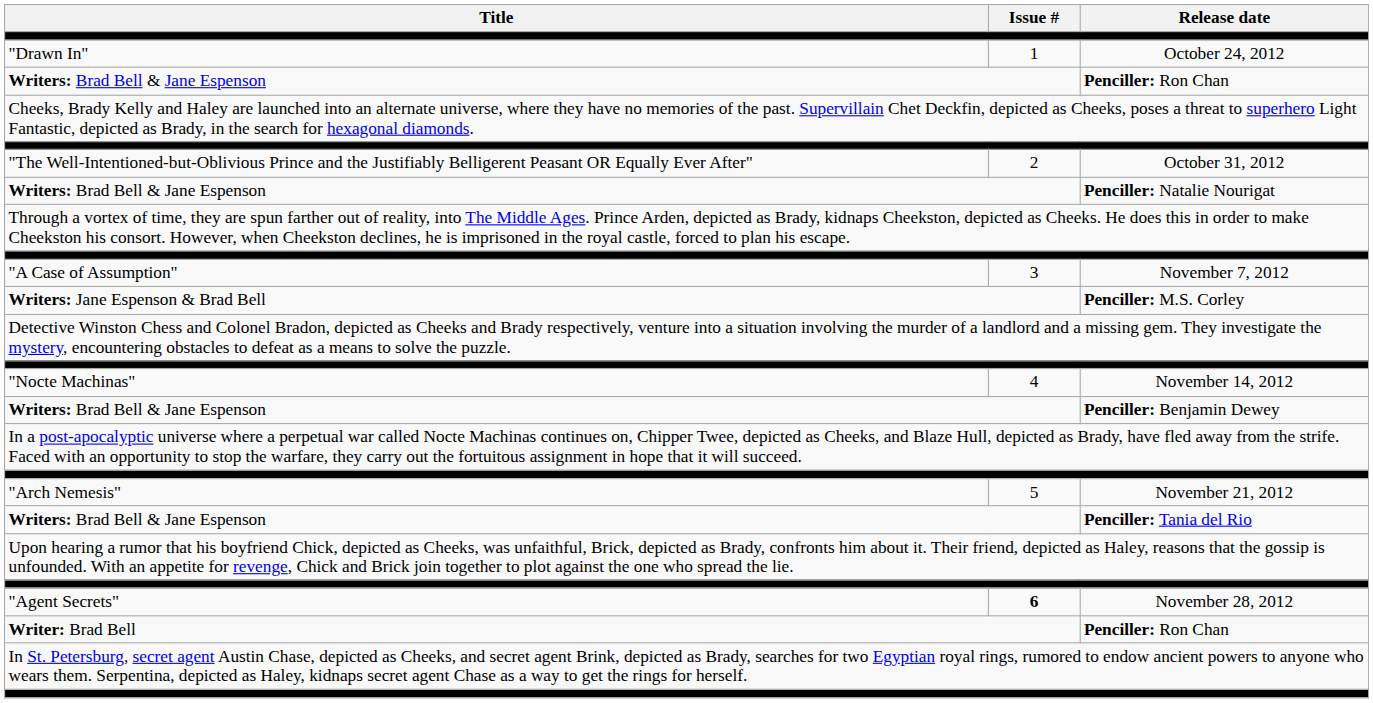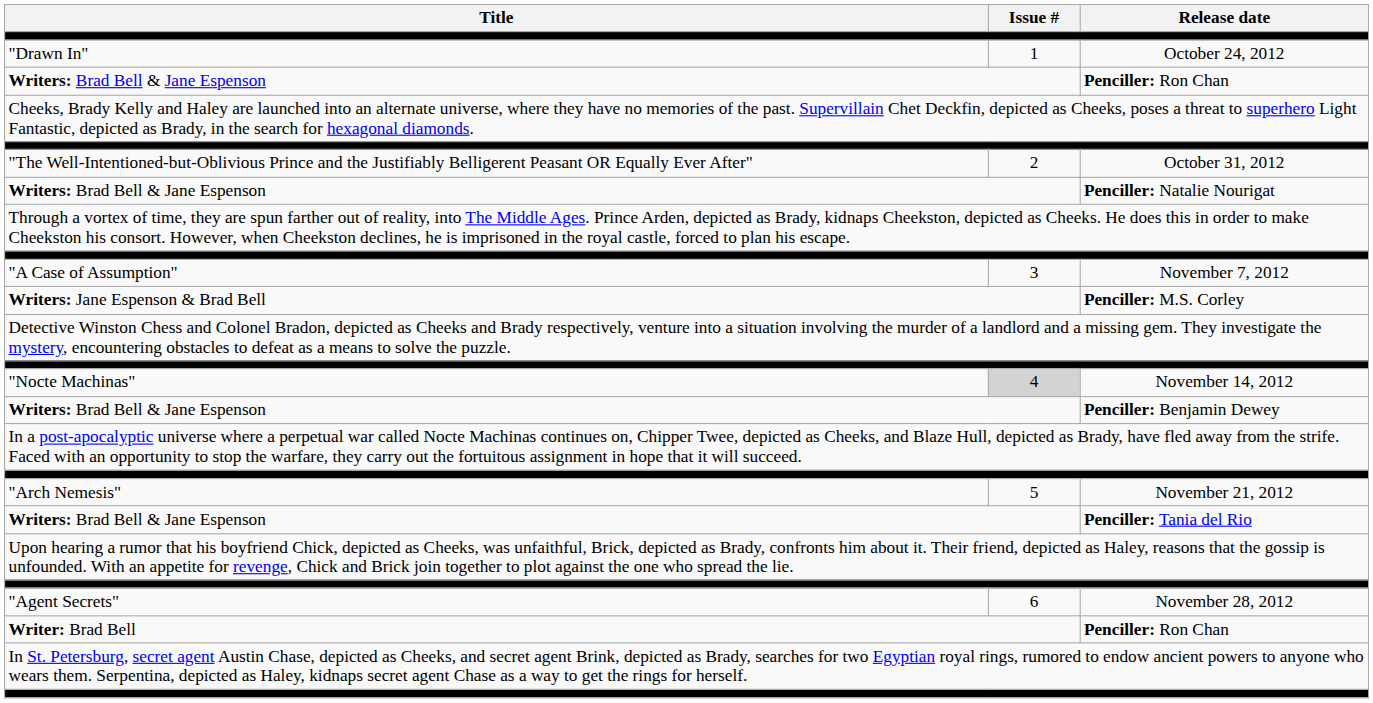(1034, 382) no background -> (1034, 382) lightgrey background
(1034, 601) bold -> (1034, 601) normal
